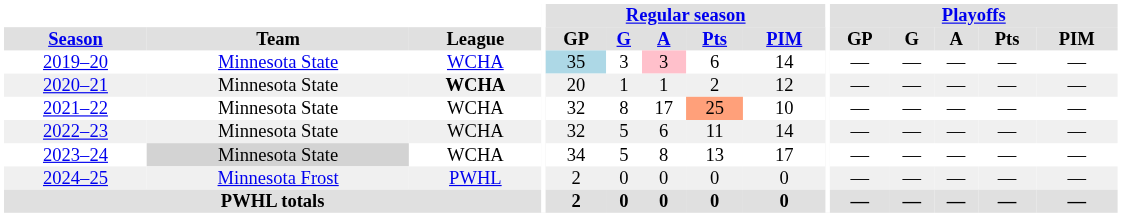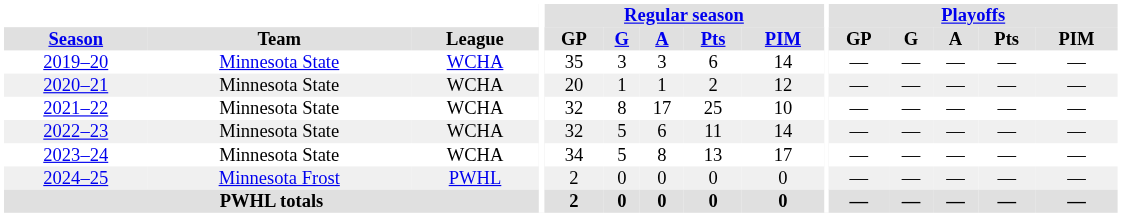(576, 61) lightblue background -> (574, 61) no background
(664, 61) pink background -> (662, 61) no background
(475, 85) bold -> (475, 85) normal
(715, 108) lightsalmon background -> (713, 108) no background
(278, 154) lightgrey background -> (279, 154) no background
